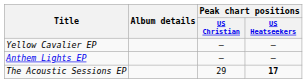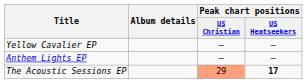(221, 72) no background -> (221, 72) lightsalmon background
